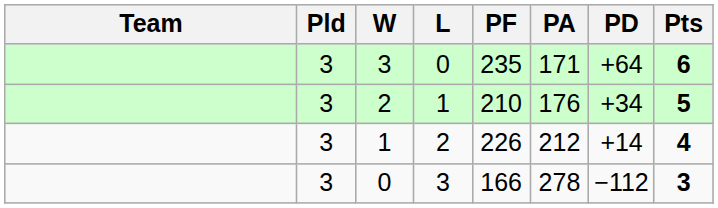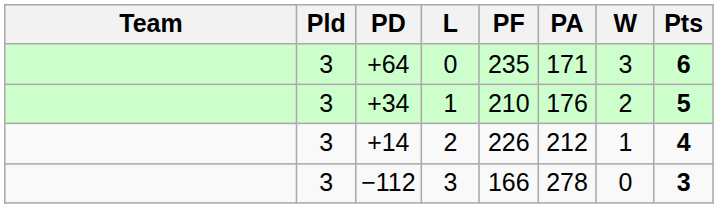columns swapped: (385, 24) <-> (622, 24)
